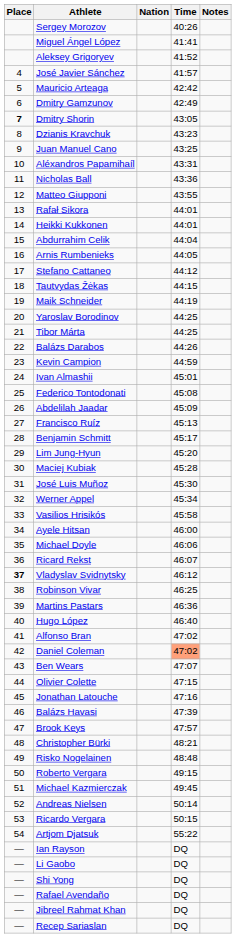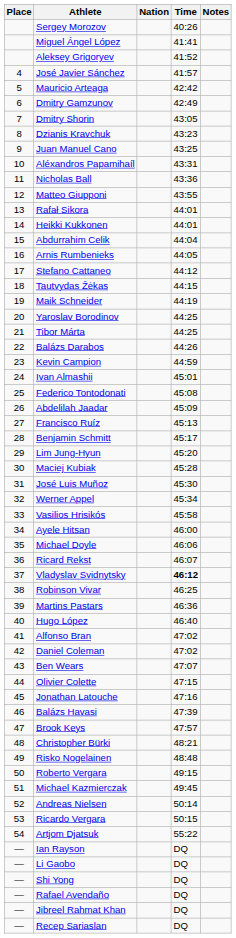(19, 118) bold -> (19, 118) normal
(19, 575) bold -> (19, 575) normal
(185, 575) normal -> (186, 575) bold
(185, 651) lightsalmon background -> (185, 651) no background
